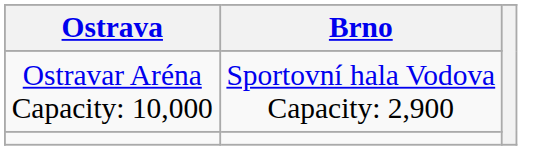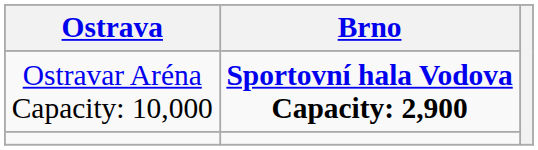(361, 91) normal -> (370, 91) bold
